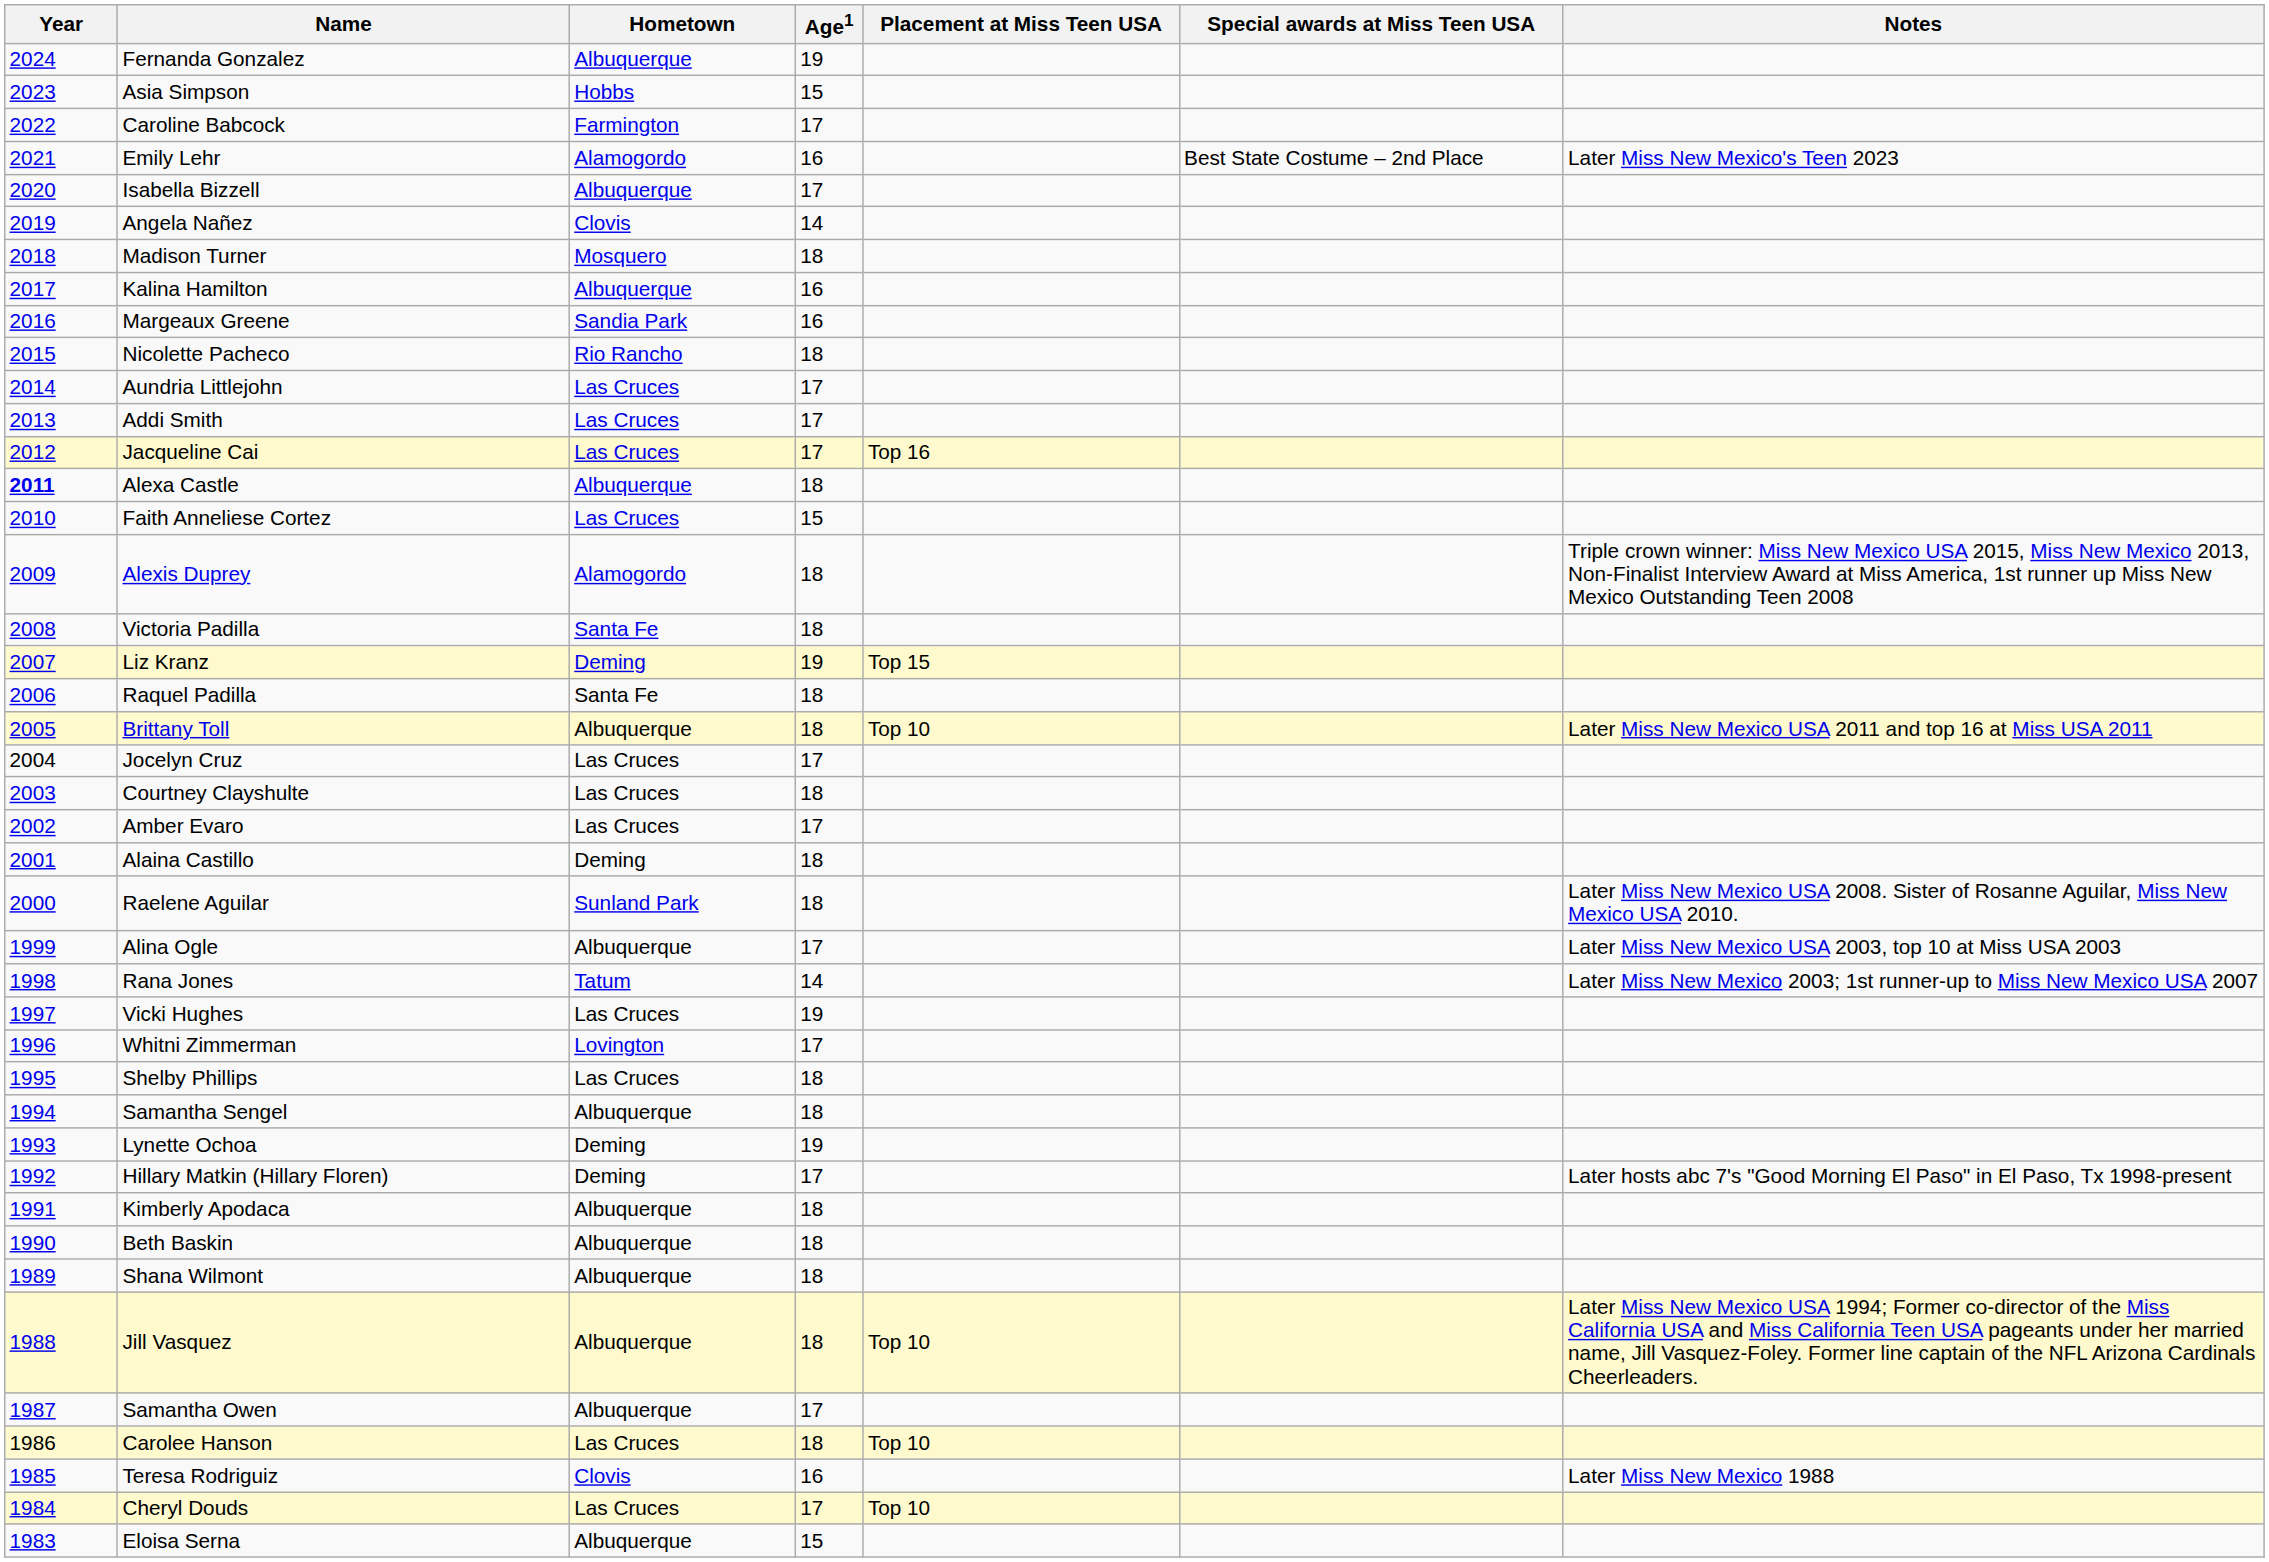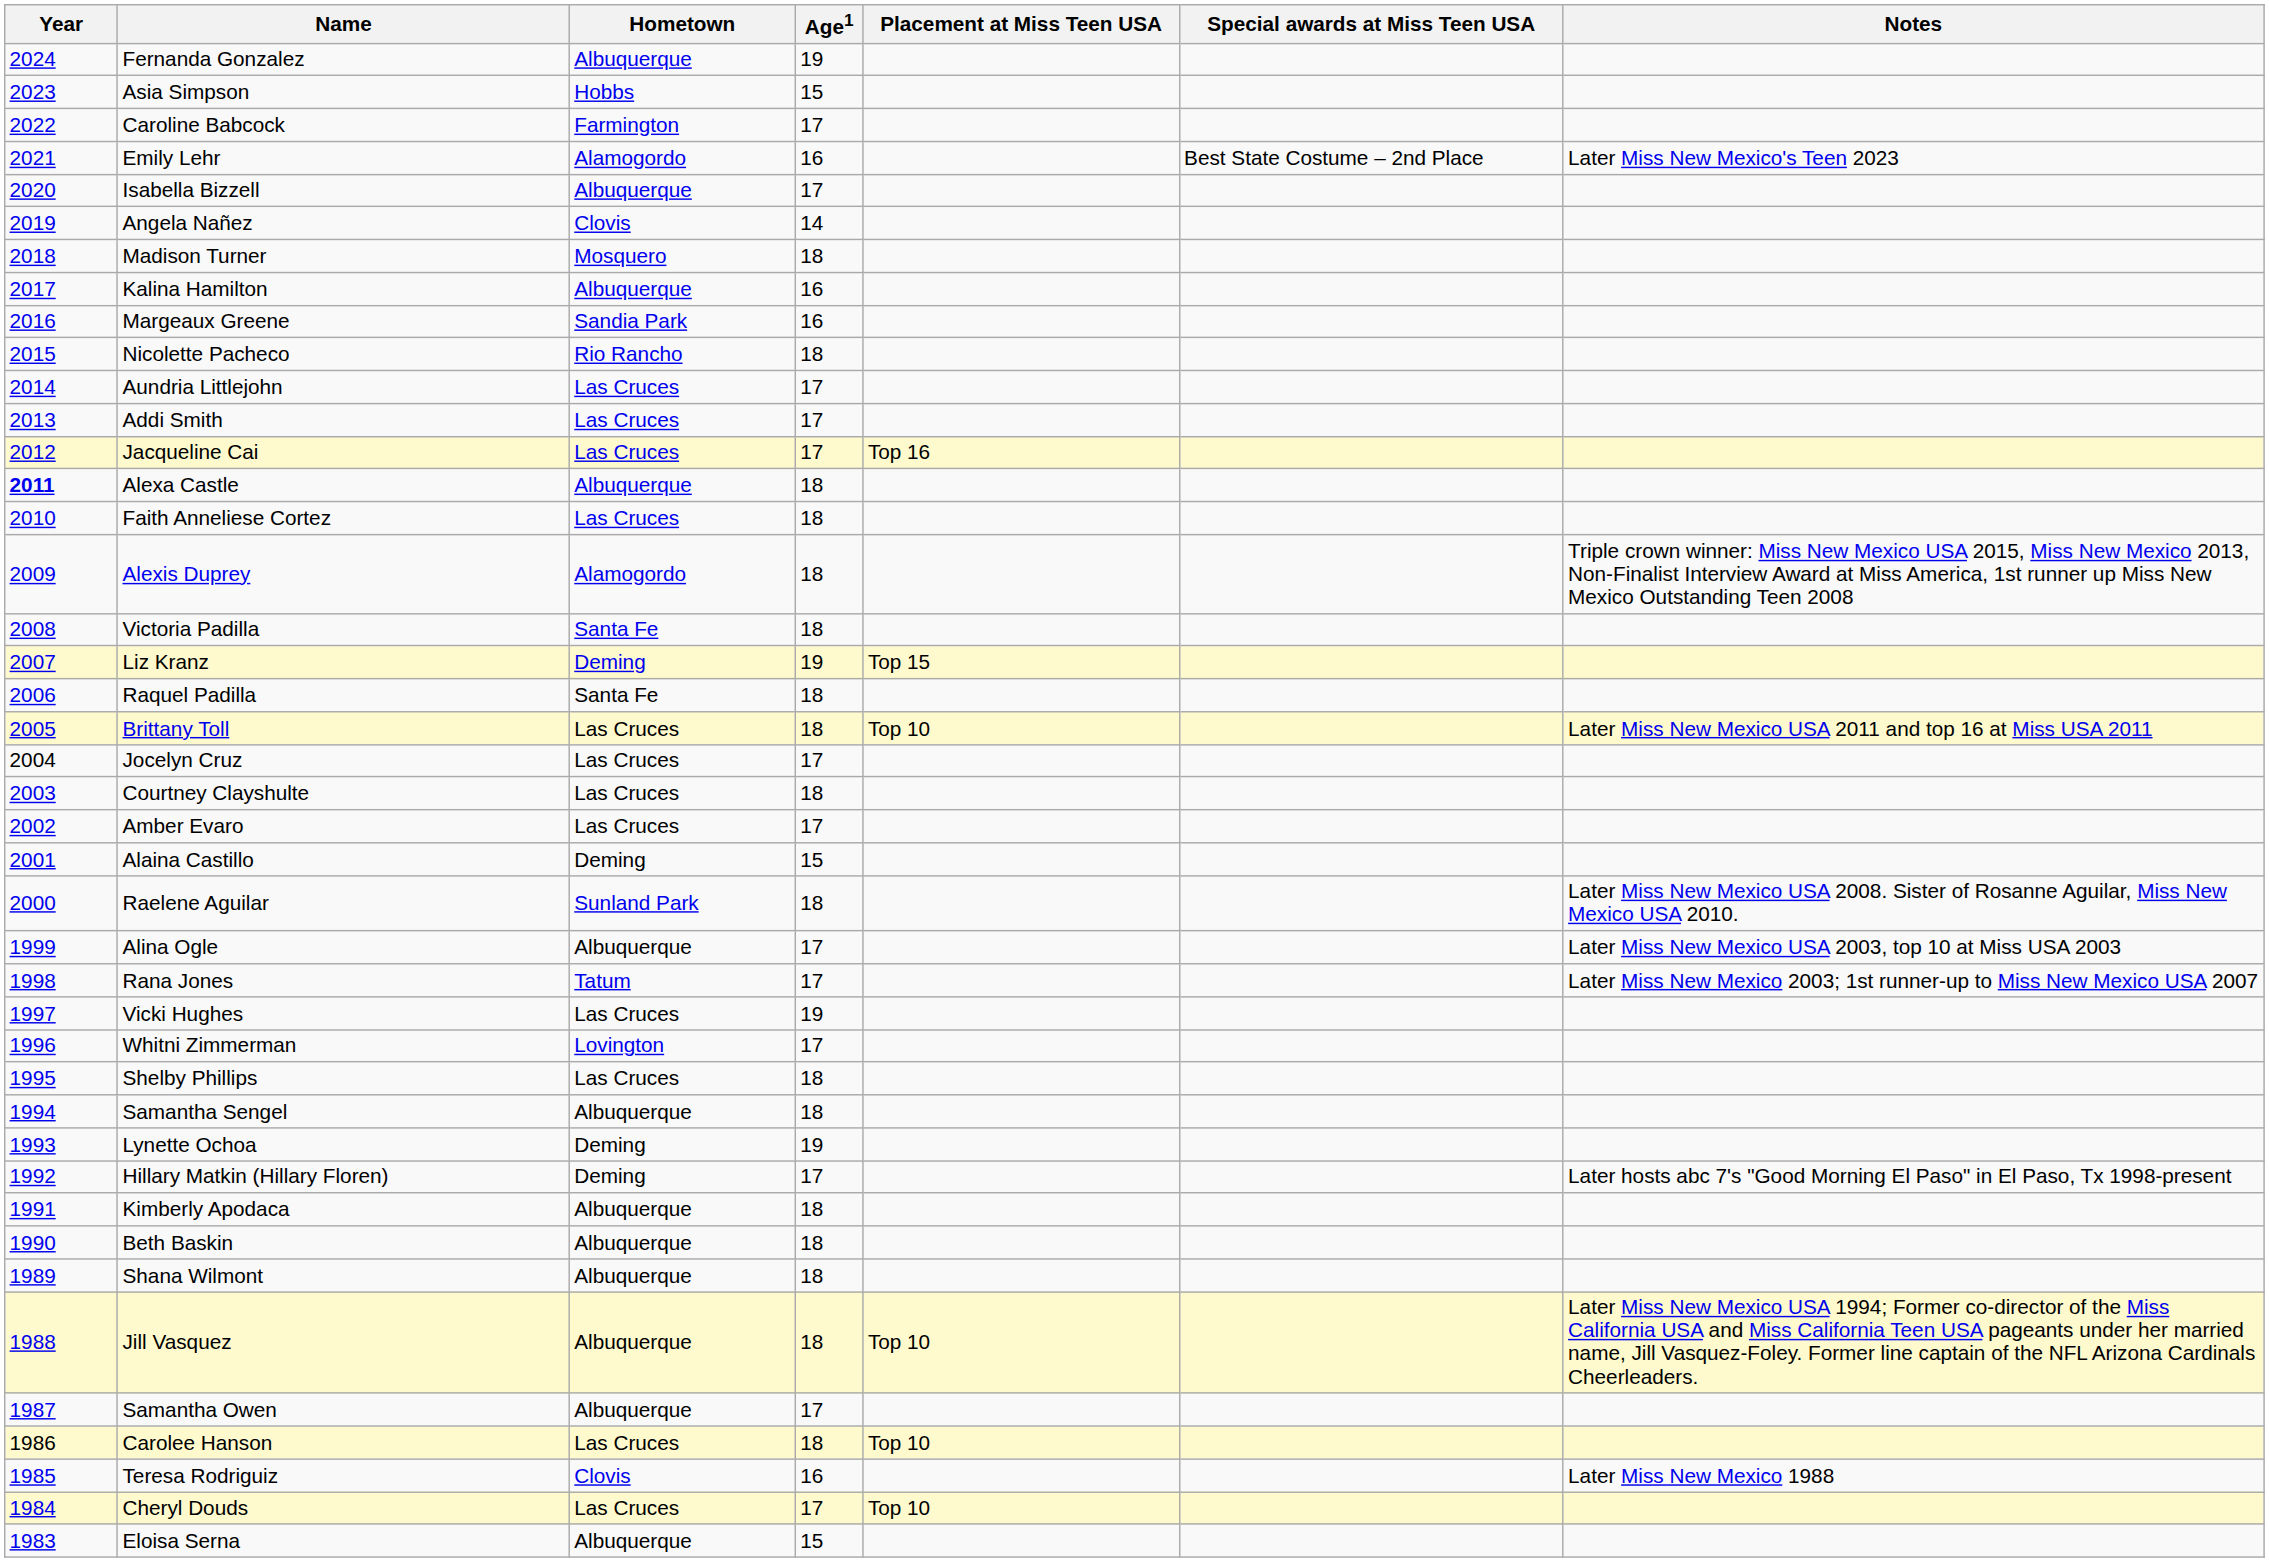(812, 518) 15 -> (812, 518) 18
(633, 728) Albuquerque -> (627, 728) Las Cruces
(812, 859) 18 -> (812, 859) 15
(812, 981) 14 -> (812, 981) 17
